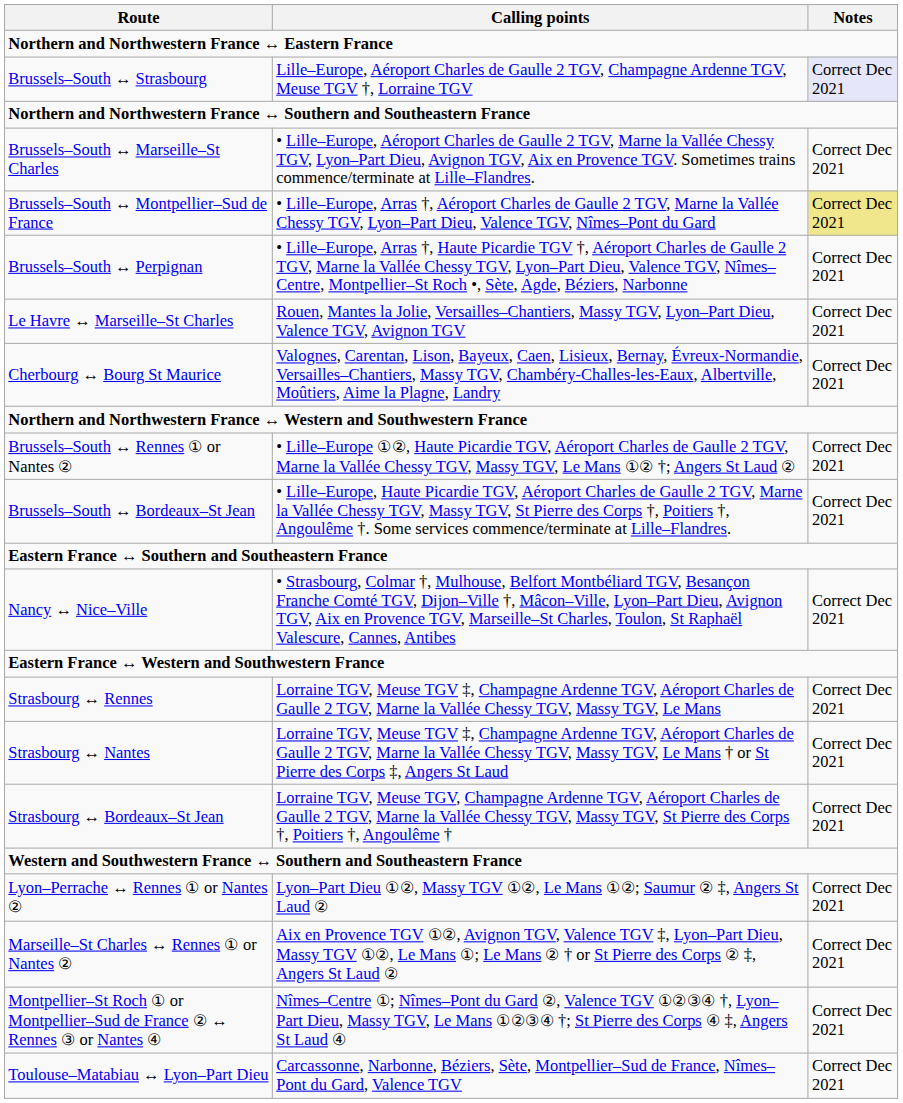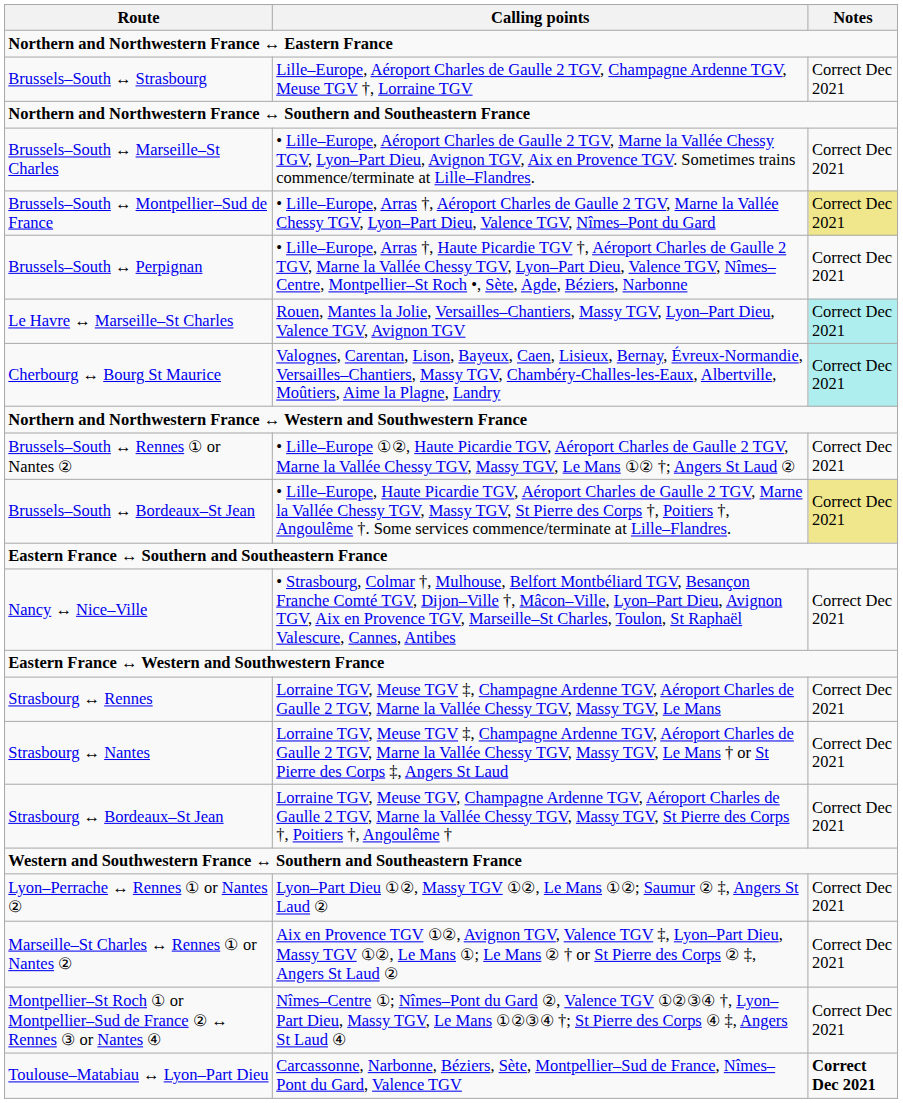(852, 79) lavender background -> (852, 79) no background
(852, 321) no background -> (852, 321) paleturquoise background
(852, 374) no background -> (852, 374) paleturquoise background
(852, 511) no background -> (852, 511) khaki background
(852, 1075) normal -> (844, 1075) bold
